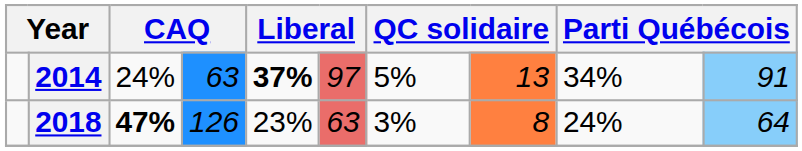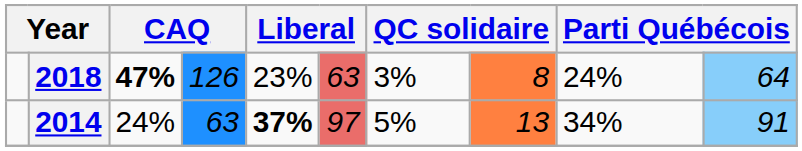rows swapped: (68, 123) <-> (68, 76)
